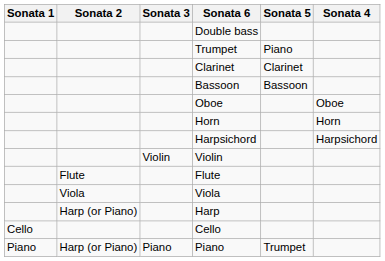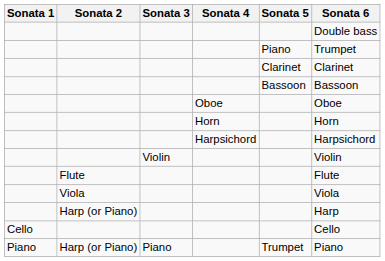columns swapped: (347, 13) <-> (227, 13)
